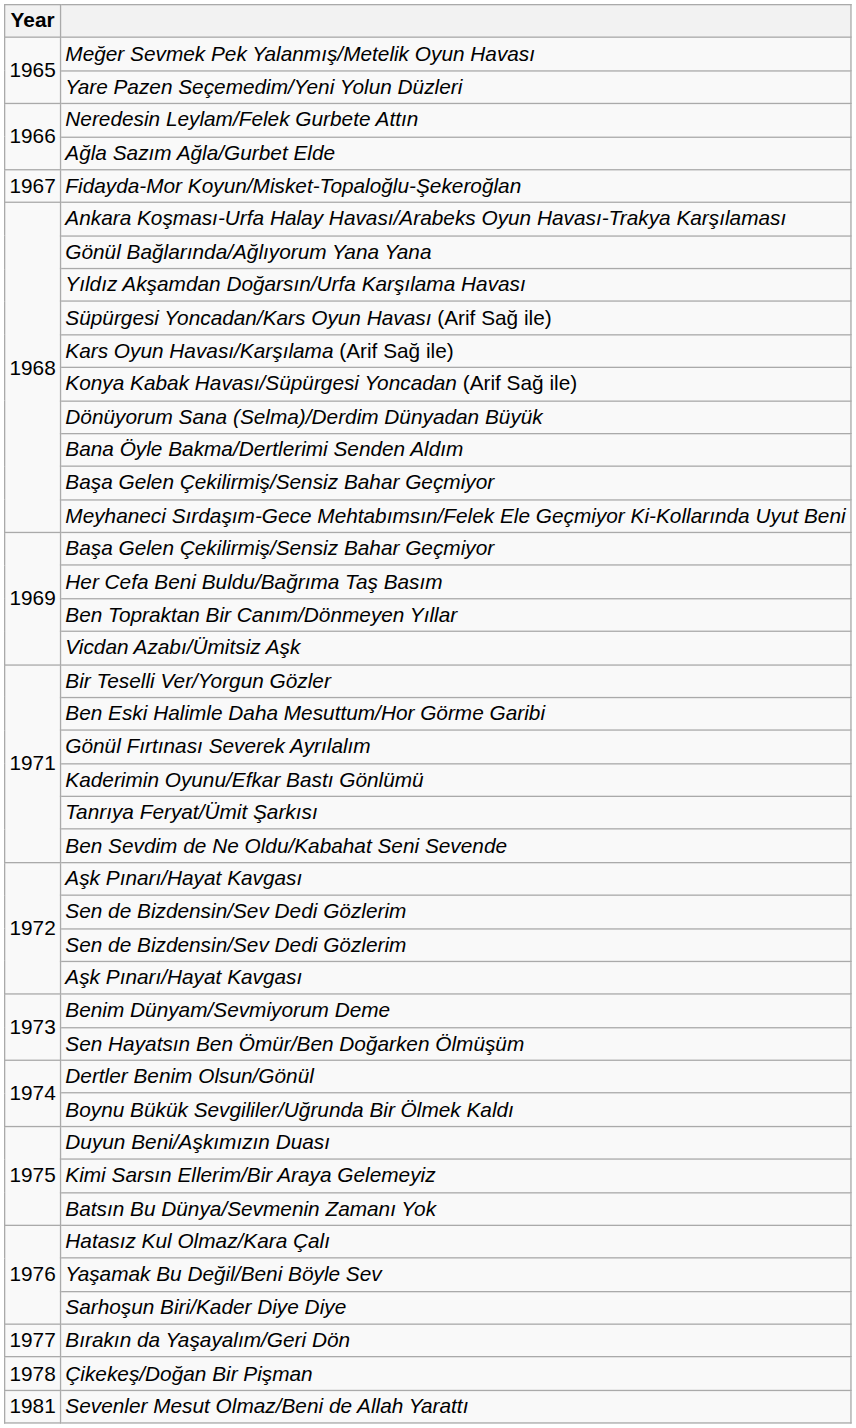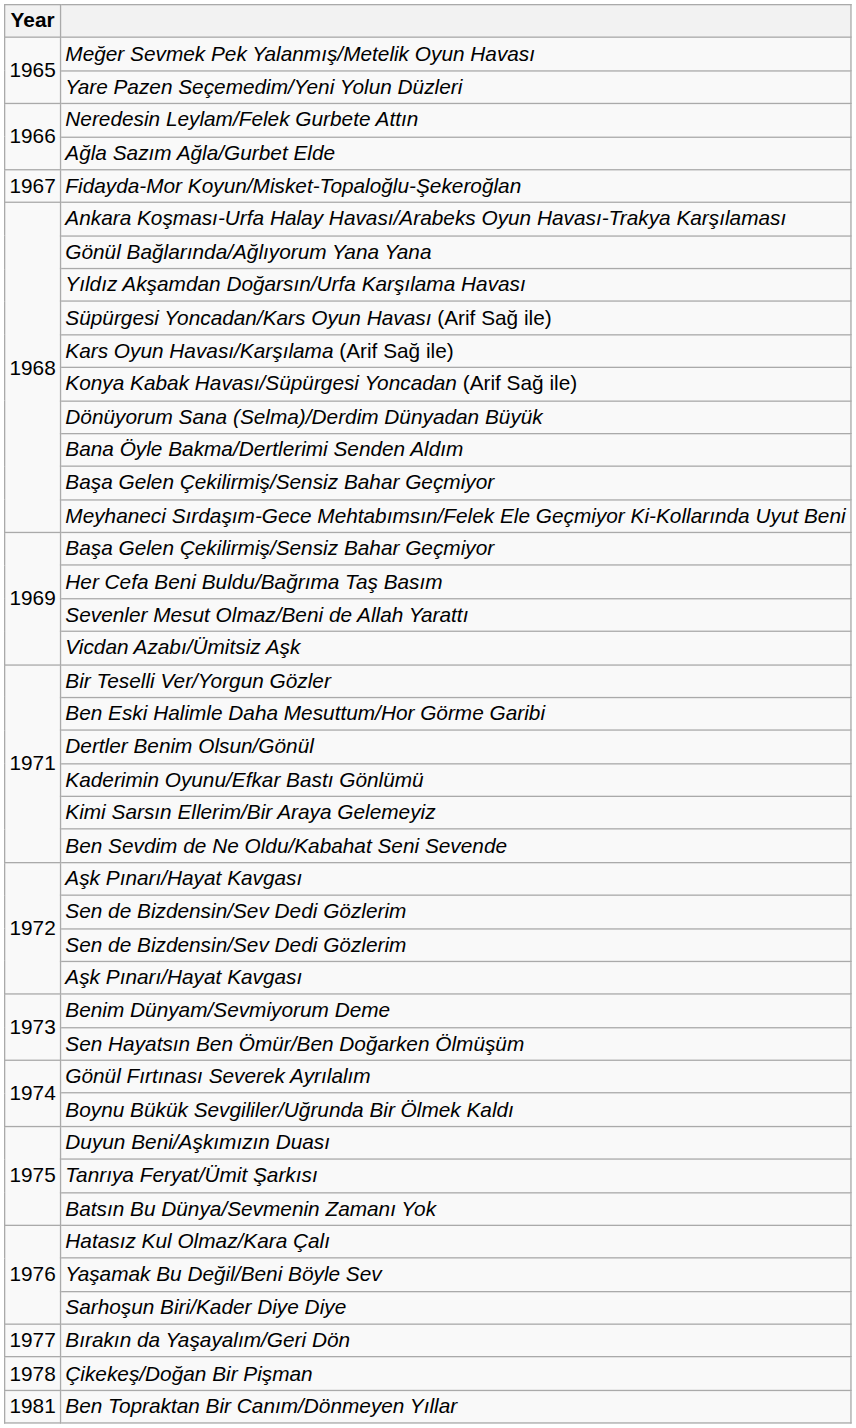(261, 614) Ben Topraktan Bir Canım/Dönmeyen Yıllar -> (267, 614) Sevenler Mesut Olmaz/Beni de Allah Yarattı
(218, 746) Gönül Fırtınası Severek Ayrılalım -> (190, 746) Dertler Benim Olsun/Gönül
(191, 812) Tanrıya Feryat/Ümit Şarkısı -> (250, 812) Kimi Sarsın Ellerim/Bir Araya Gelemeyiz
(190, 1076) Dertler Benim Olsun/Gönül -> (218, 1076) Gönül Fırtınası Severek Ayrılalım
(250, 1175) Kimi Sarsın Ellerim/Bir Araya Gelemeyiz -> (191, 1175) Tanrıya Feryat/Ümit Şarkısı
(267, 1406) Sevenler Mesut Olmaz/Beni de Allah Yarattı -> (261, 1406) Ben Topraktan Bir Canım/Dönmeyen Yıllar
